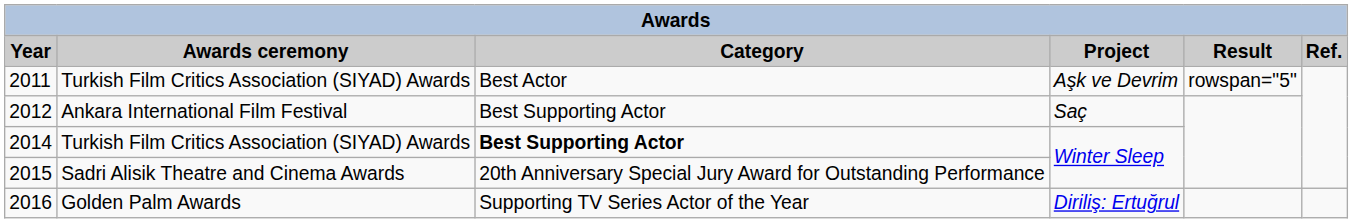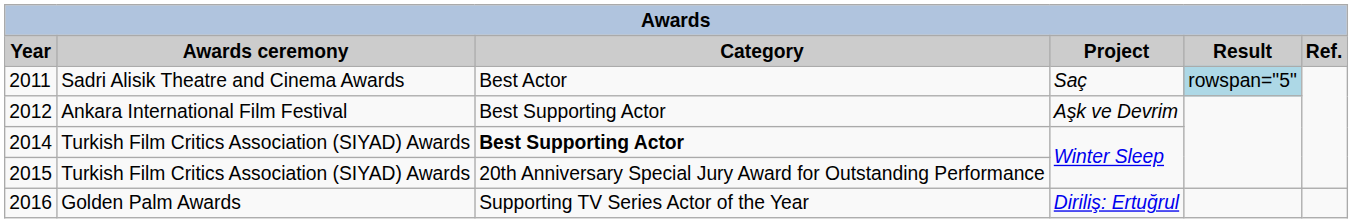(266, 81) Turkish Film Critics Association (SIYAD) Awards -> (233, 81) Sadri Alisik Theatre and Cinema Awards
(1116, 81) Aşk ve Devrim -> (1070, 81) Saç
(1242, 81) no background -> (1242, 81) lightblue background
(1070, 112) Saç -> (1116, 112) Aşk ve Devrim
(233, 173) Sadri Alisik Theatre and Cinema Awards -> (266, 173) Turkish Film Critics Association (SIYAD) Awards
